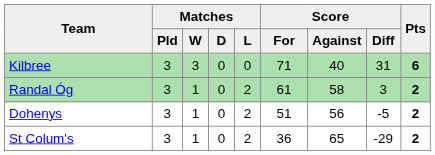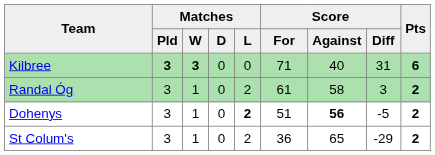(167, 65) normal -> (167, 65) bold
(195, 65) normal -> (195, 65) bold
(248, 114) normal -> (248, 114) bold
(337, 114) normal -> (337, 114) bold
